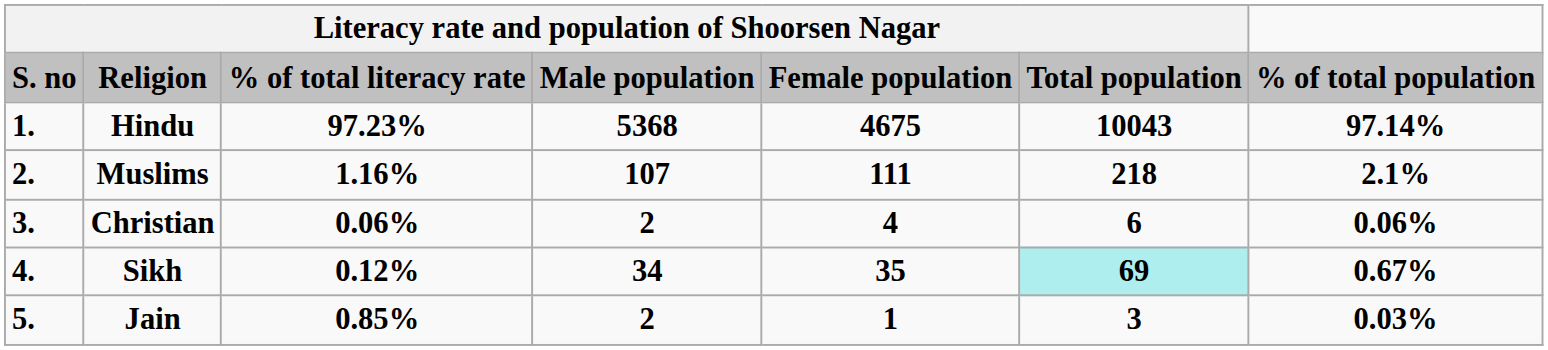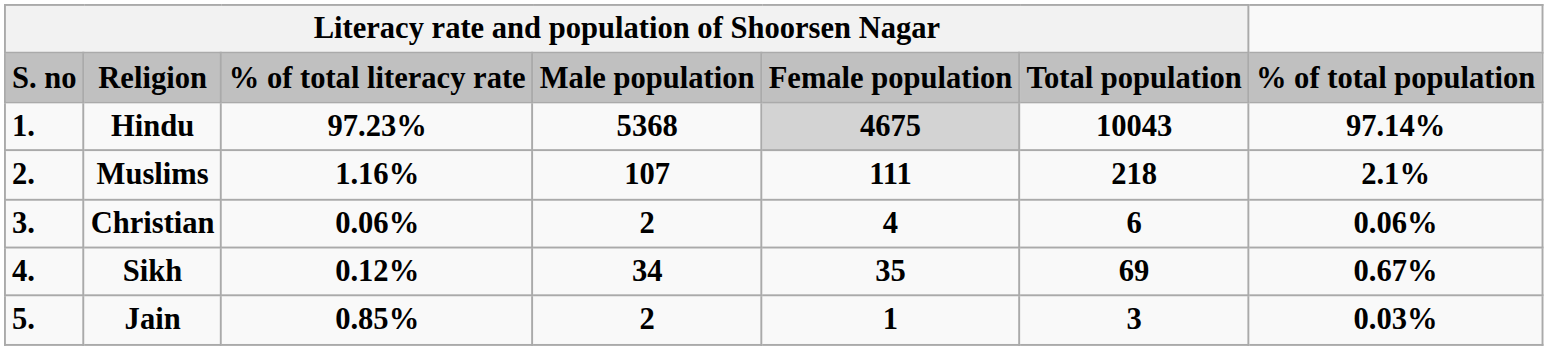(890, 125) no background -> (890, 125) lightgrey background
(1134, 271) paleturquoise background -> (1134, 271) no background
